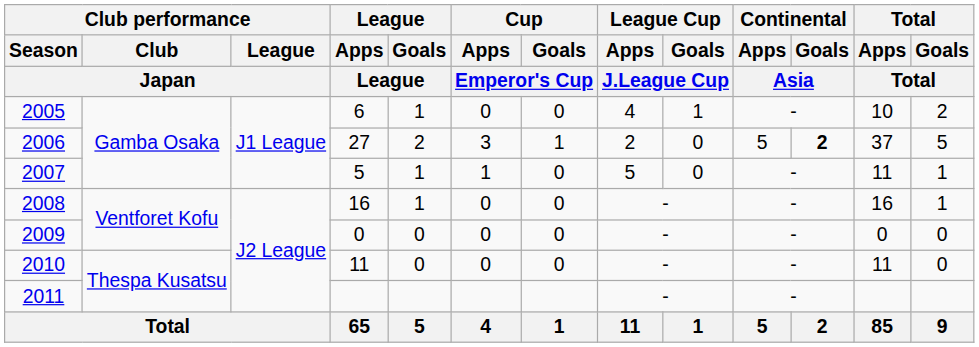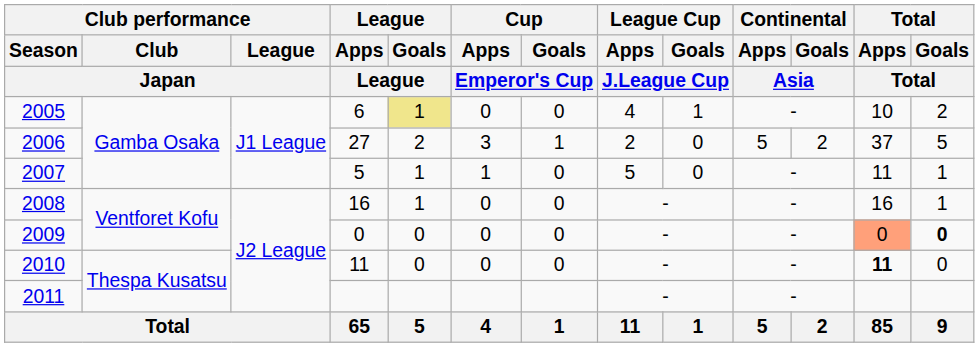(419, 111) no background -> (419, 111) khaki background
(822, 142) bold -> (822, 142) normal
(882, 234) no background -> (882, 234) lightsalmon background
(942, 234) normal -> (942, 234) bold
(882, 265) normal -> (882, 265) bold
